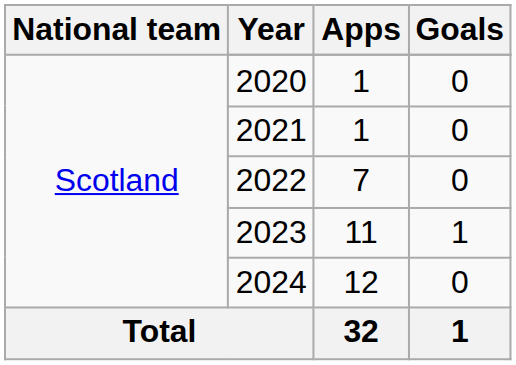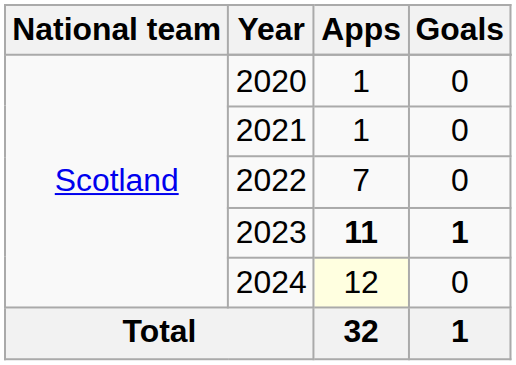(361, 231) normal -> (361, 231) bold
(460, 231) normal -> (460, 231) bold
(361, 282) no background -> (361, 282) lightyellow background
